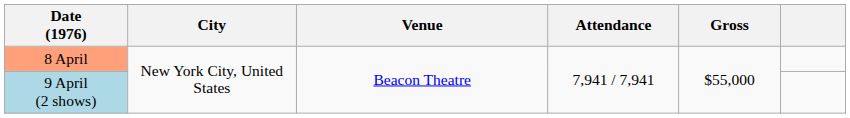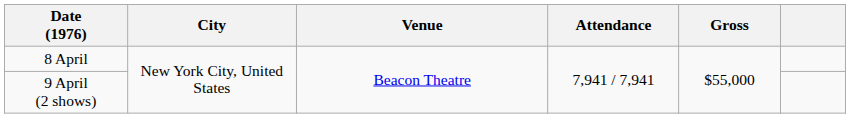(66, 58) lightsalmon background -> (66, 58) no background
(66, 92) lightblue background -> (66, 92) no background
